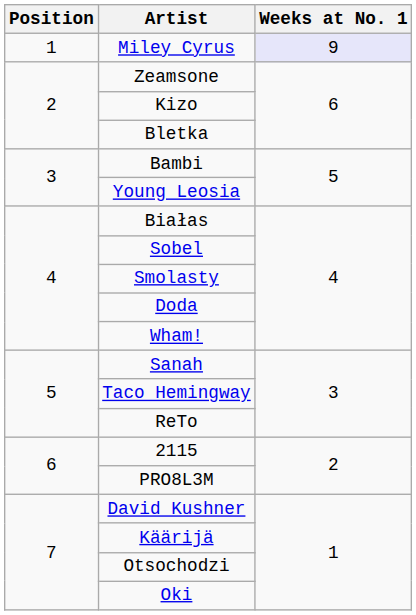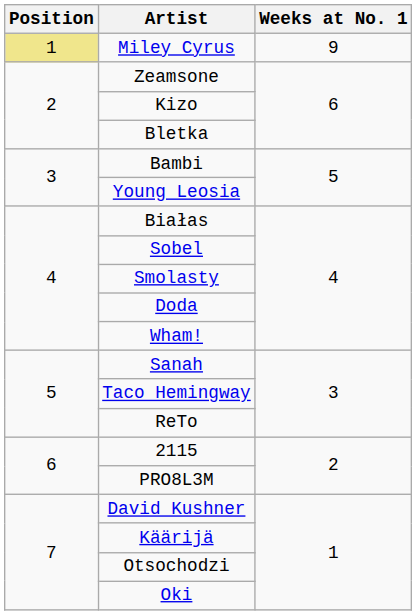(51, 48) no background -> (51, 48) khaki background
(333, 48) lavender background -> (333, 48) no background
